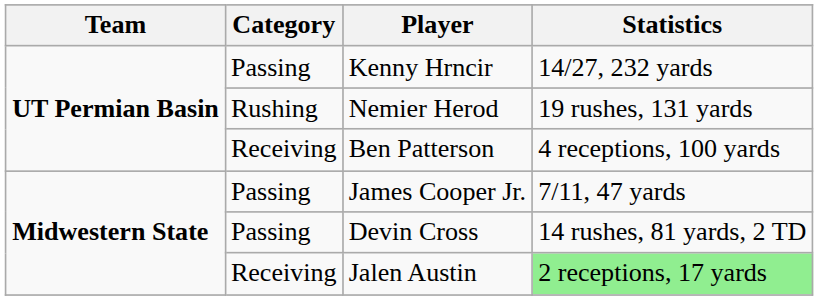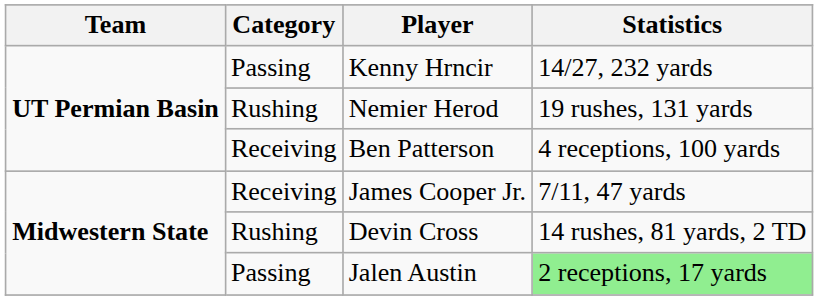(271, 190) Passing -> (284, 190) Receiving
(271, 232) Passing -> (274, 232) Rushing
(284, 273) Receiving -> (271, 273) Passing
